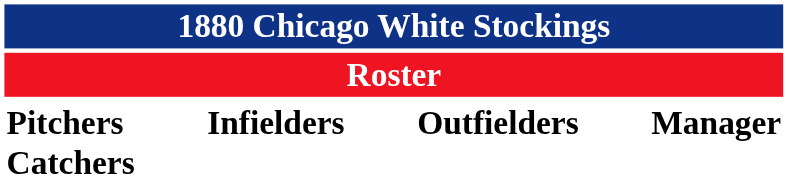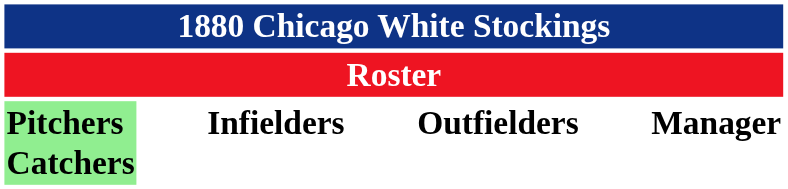(71, 142) no background -> (71, 142) lightgreen background
